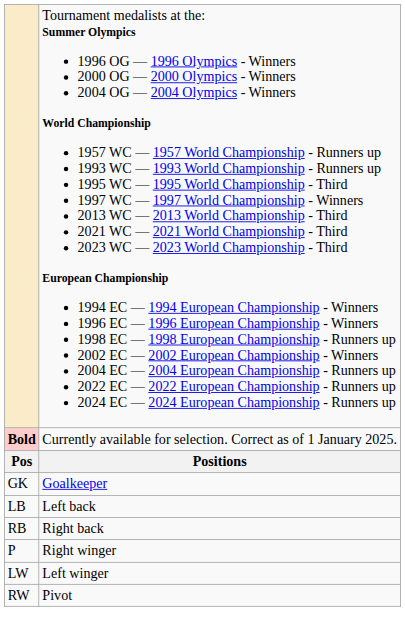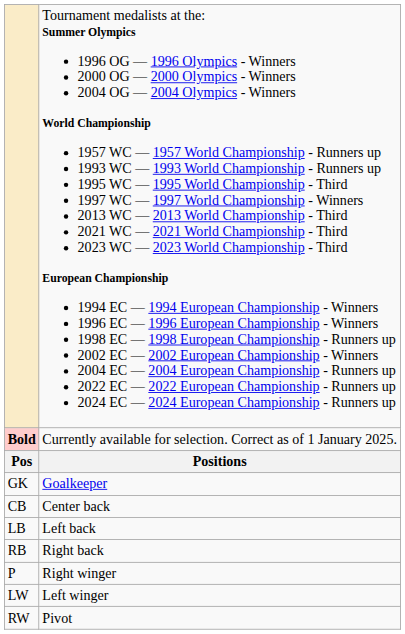+ row: (17, 506)
